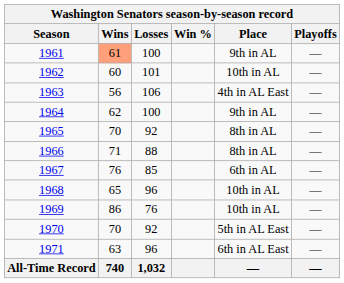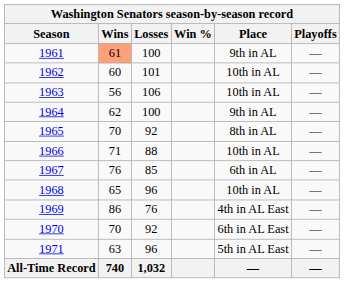(253, 92) 4th in AL East -> (253, 92) 10th in AL
(253, 151) 8th in AL -> (253, 151) 10th in AL
(253, 209) 10th in AL -> (253, 209) 4th in AL East
(253, 229) 5th in AL East -> (253, 229) 6th in AL East
(253, 248) 6th in AL East -> (253, 248) 5th in AL East
